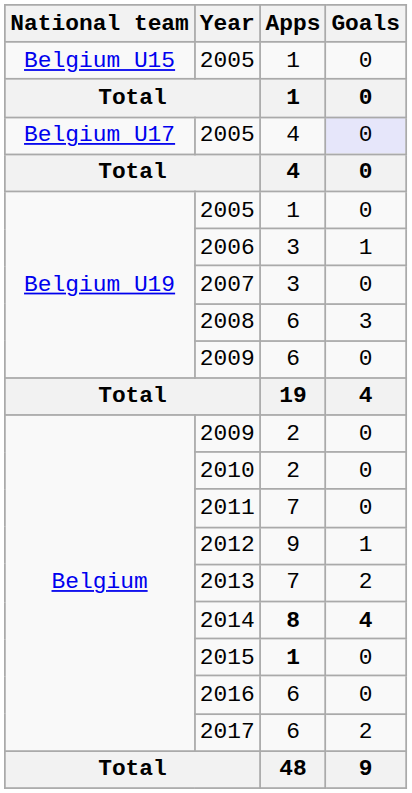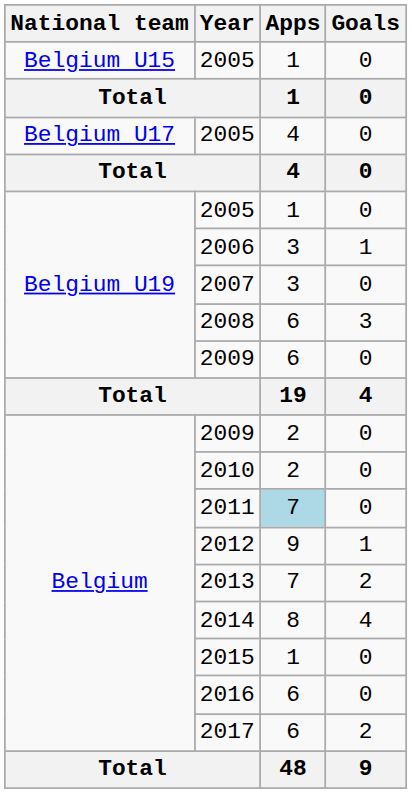(366, 135) lavender background -> (366, 135) no background
(293, 508) no background -> (293, 508) lightblue background
(293, 620) bold -> (293, 620) normal
(366, 620) bold -> (366, 620) normal
(293, 657) bold -> (293, 657) normal
